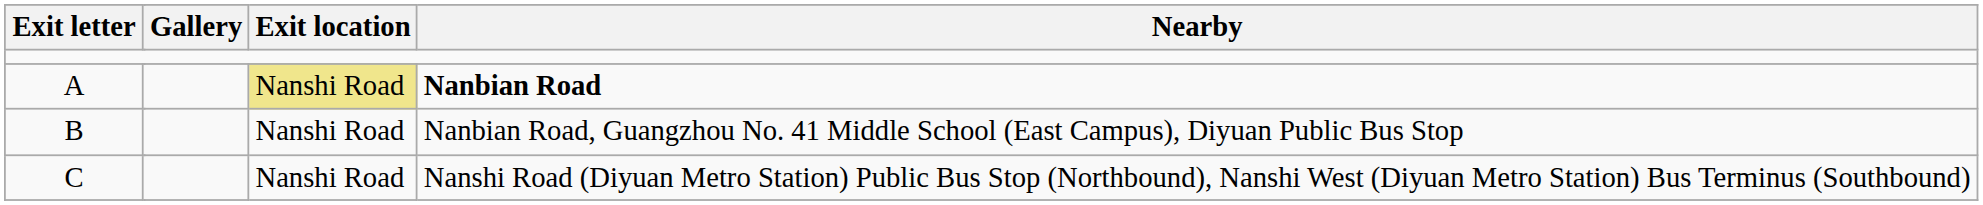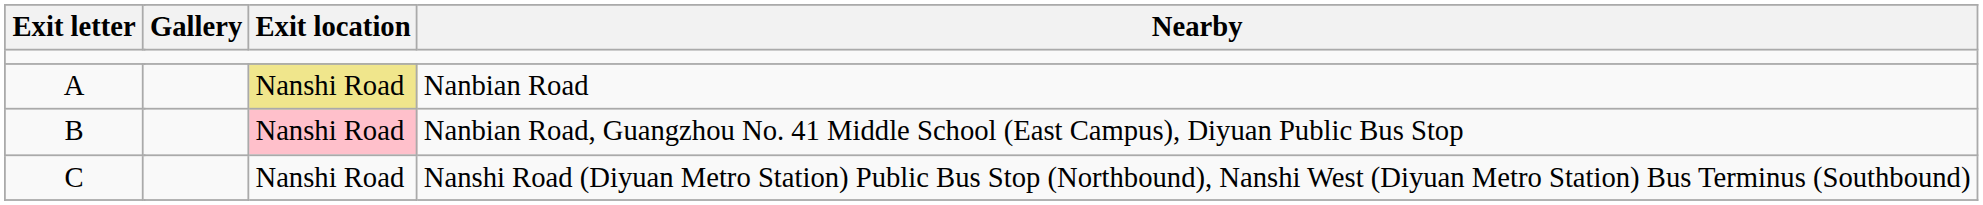(513, 85) bold -> (506, 85) normal
(330, 131) no background -> (330, 131) pink background
